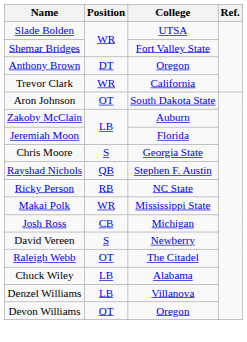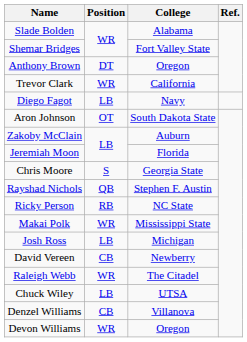(173, 30) UTSA -> (173, 30) Alabama
+ row: (44, 100)
(106, 223) CB -> (106, 240) LB
(106, 240) S -> (106, 258) CB
(106, 258) OT -> (106, 275) WR
(173, 275) Alabama -> (173, 293) UTSA
(106, 293) LB -> (106, 310) CB
(106, 310) OT -> (106, 328) WR
